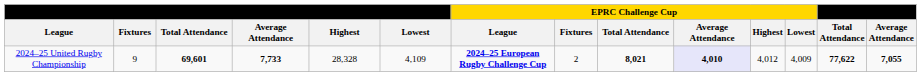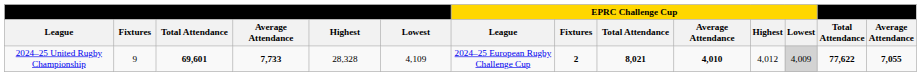(503, 59) bold -> (503, 59) normal
(576, 59) normal -> (576, 59) bold
(712, 59) lavender background -> (712, 59) no background
(801, 59) no background -> (801, 59) lightgrey background
